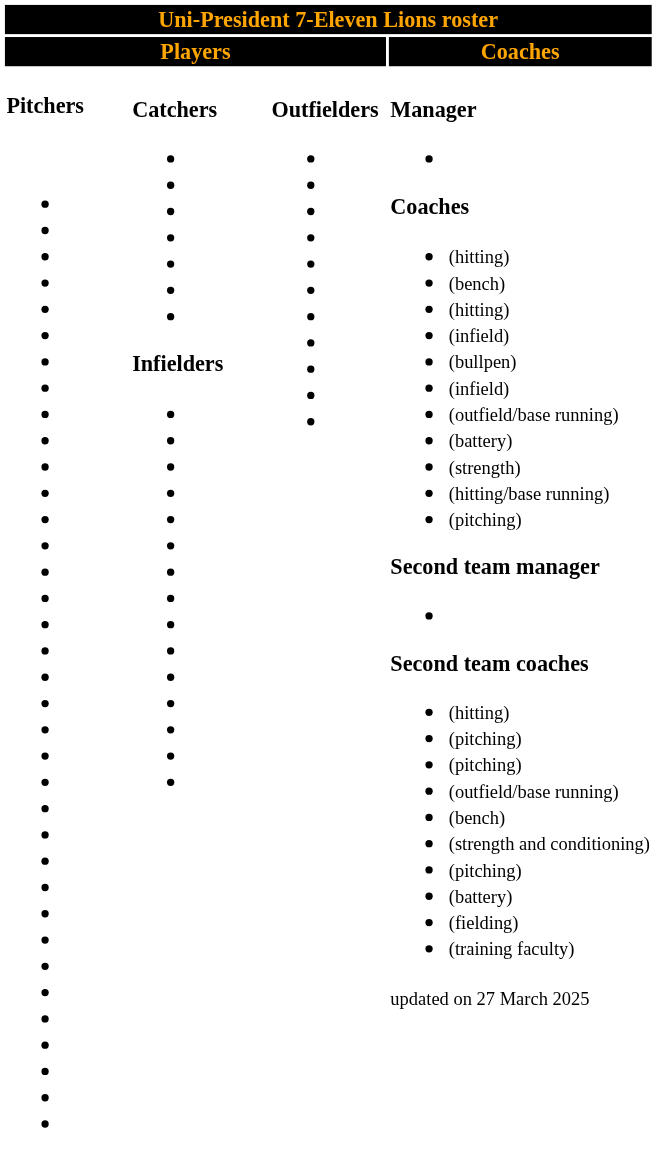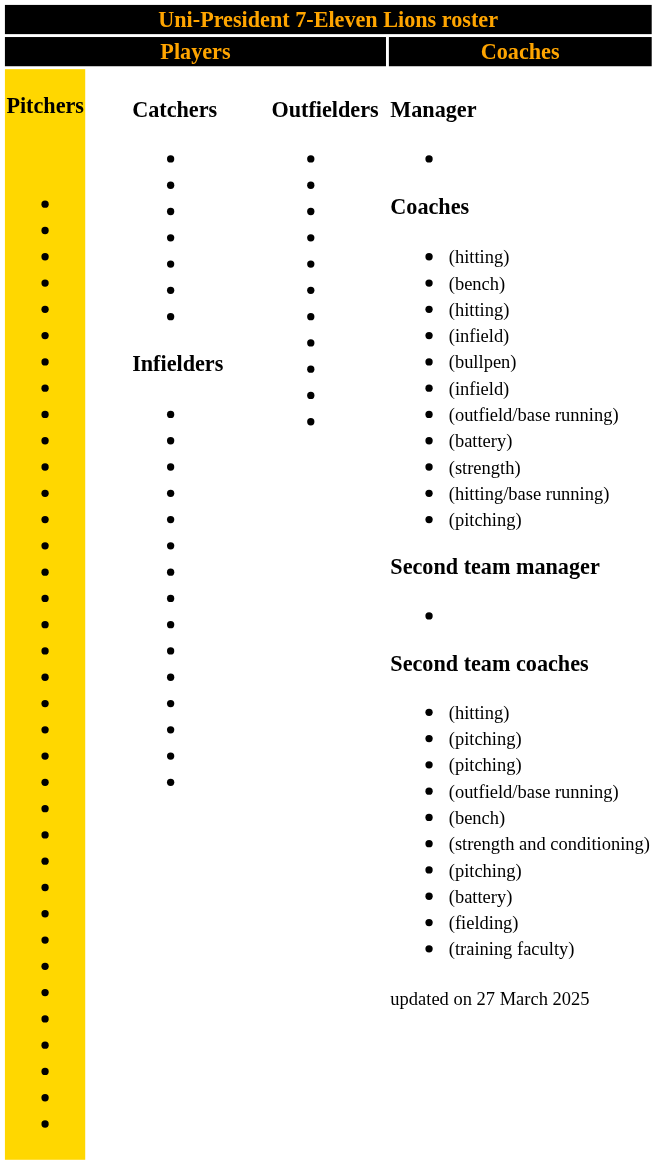(45, 614) no background -> (45, 614) gold background
